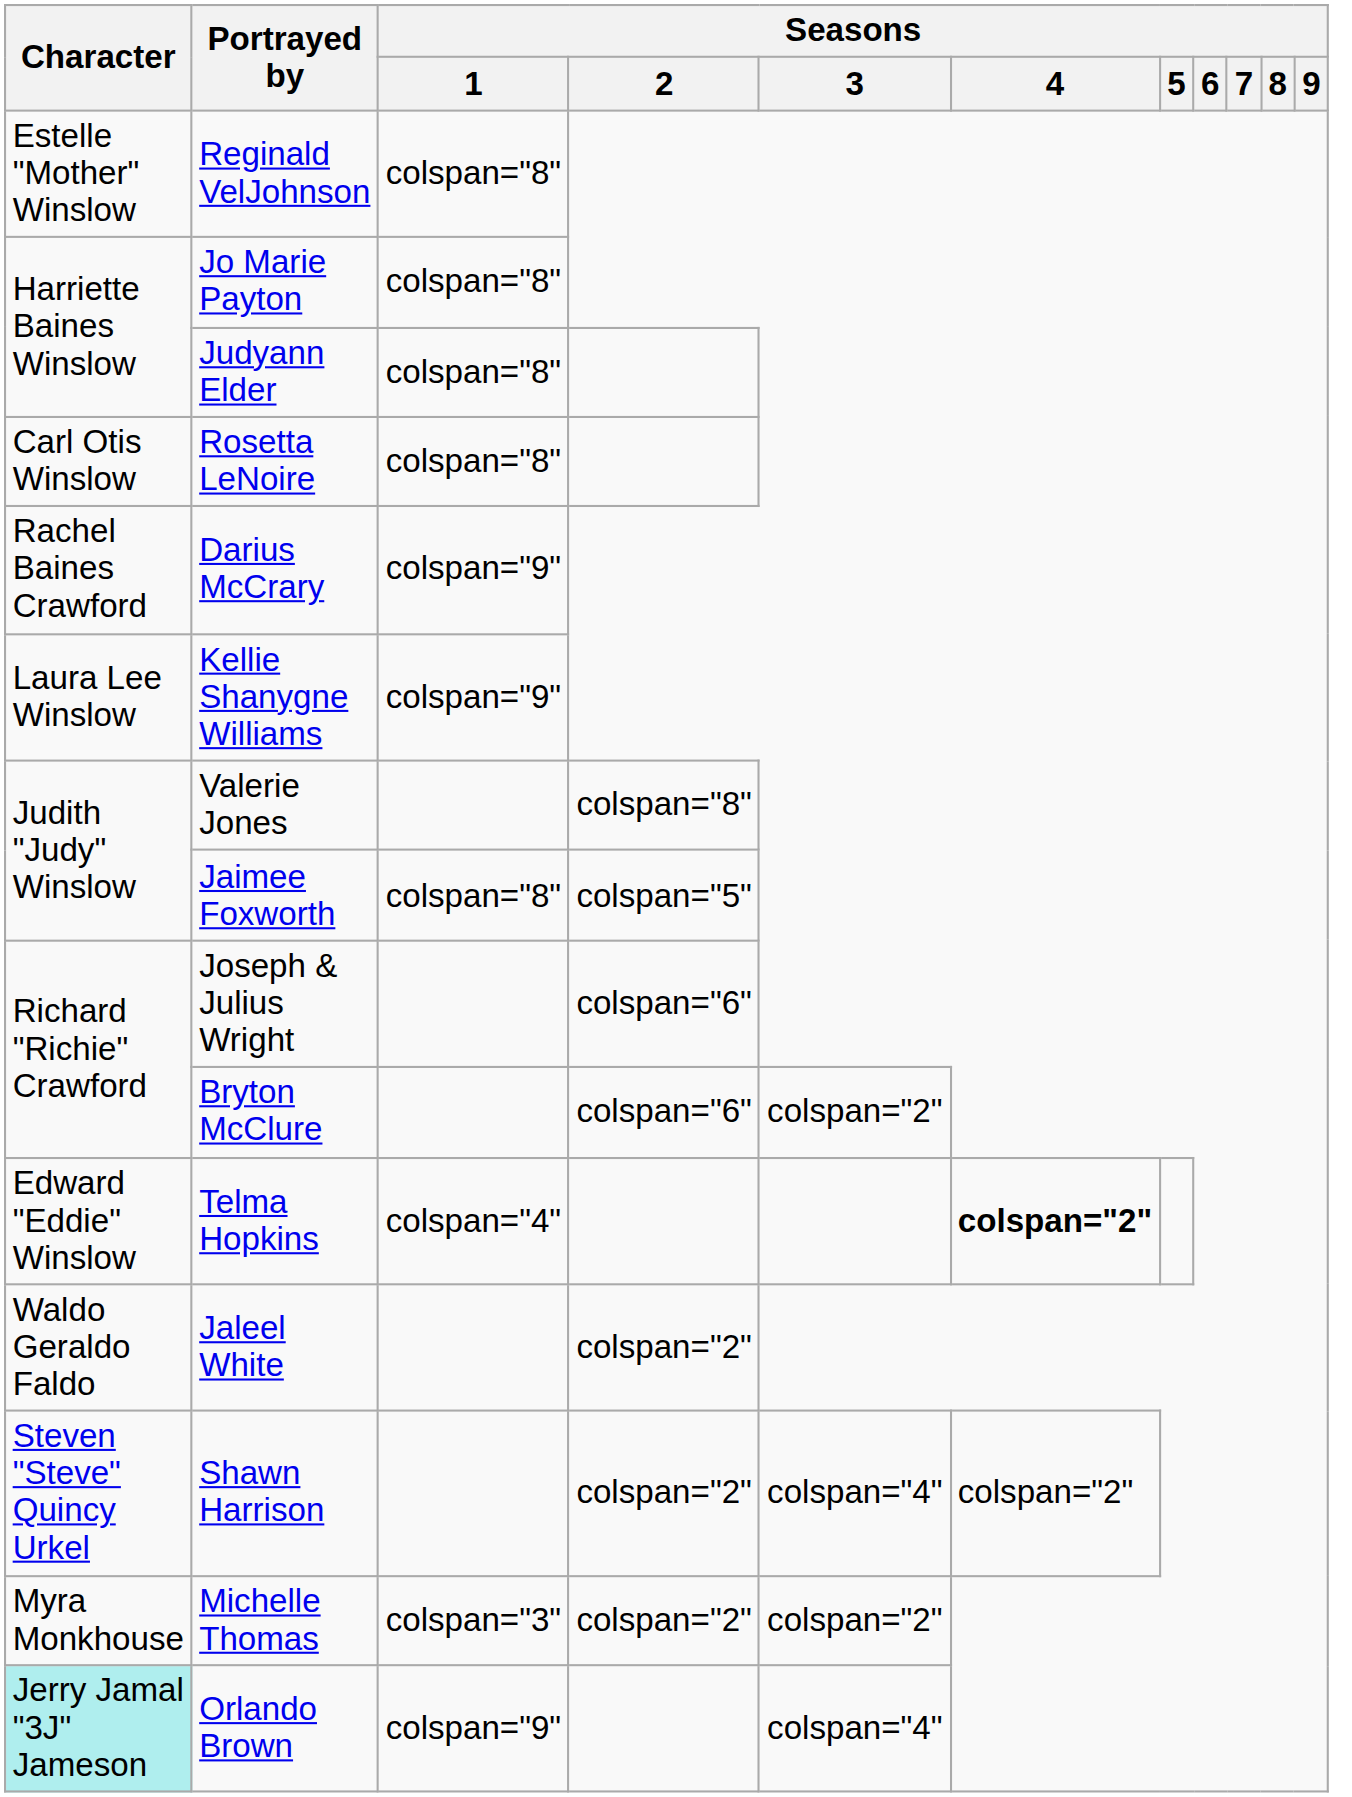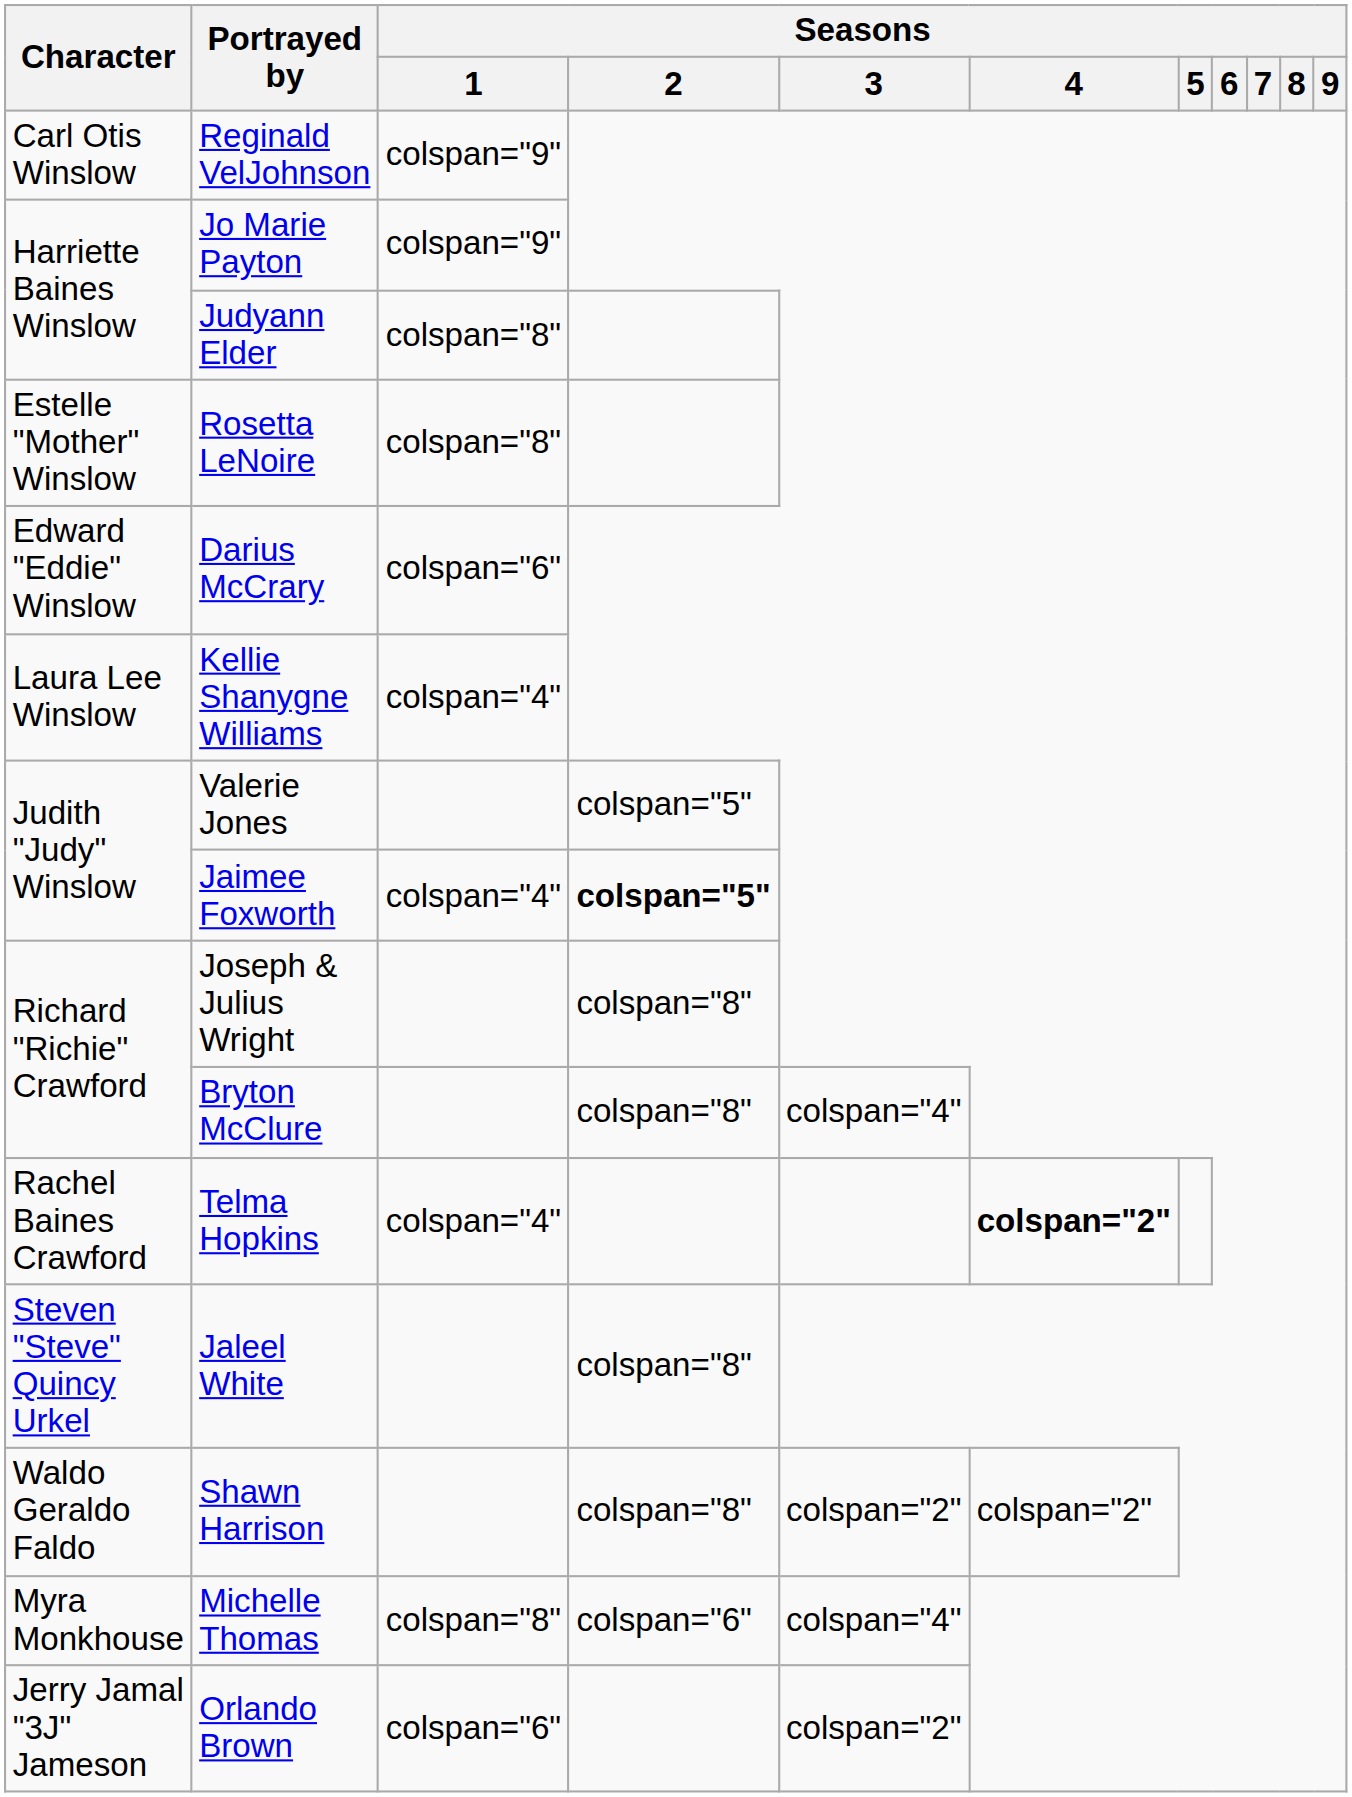(76, 173) Estelle "Mother" Winslow -> (77, 154) Carl Otis Winslow
(473, 173) colspan="8" -> (473, 154) colspan="9"
(473, 281) colspan="8" -> (473, 244) colspan="9"
(77, 461) Carl Otis Winslow -> (76, 442) Estelle "Mother" Winslow
(80, 569) Rachel Baines Crawford -> (74, 569) Edward "Eddie" Winslow
(473, 569) colspan="9" -> (473, 569) colspan="6"
(473, 696) colspan="9" -> (473, 696) colspan="4"
(664, 804) colspan="8" -> (664, 804) colspan="5"
(473, 894) colspan="8" -> (473, 894) colspan="4"
(664, 894) normal -> (674, 894) bold
(664, 1003) colspan="6" -> (664, 1003) colspan="8"
(664, 1111) colspan="6" -> (664, 1111) colspan="8"
(855, 1111) colspan="2" -> (874, 1111) colspan="4"
(74, 1219) Edward "Eddie" Winslow -> (80, 1219) Rachel Baines Crawford
(72, 1347) Waldo Geraldo Faldo -> (67, 1365) Steven "Steve" Quincy Urkel
(664, 1347) colspan="2" -> (664, 1365) colspan="8"
(67, 1492) Steven "Steve" Quincy Urkel -> (72, 1511) Waldo Geraldo Faldo
(664, 1492) colspan="2" -> (664, 1511) colspan="8"
(855, 1492) colspan="4" -> (874, 1511) colspan="2"
(473, 1619) colspan="3" -> (473, 1619) colspan="8"
(664, 1619) colspan="2" -> (664, 1619) colspan="6"
(855, 1619) colspan="2" -> (874, 1619) colspan="4"
(98, 1728) paleturquoise background -> (98, 1728) no background
(473, 1728) colspan="9" -> (473, 1728) colspan="6"
(855, 1728) colspan="4" -> (874, 1728) colspan="2"
